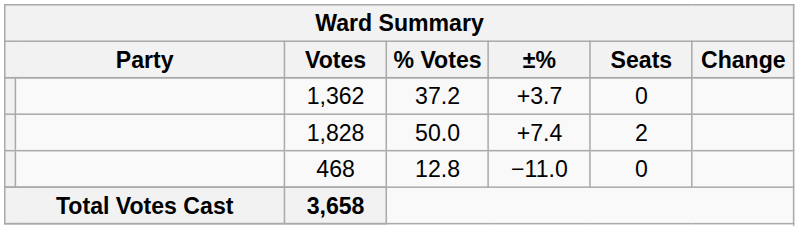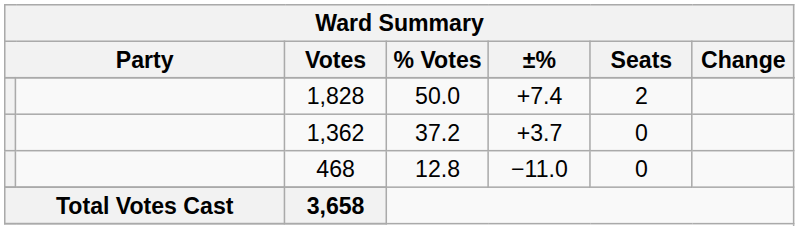rows swapped: (336, 133) <-> (336, 96)
